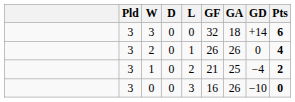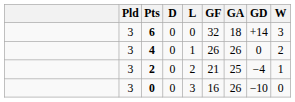columns swapped: (152, 13) <-> (280, 13)
